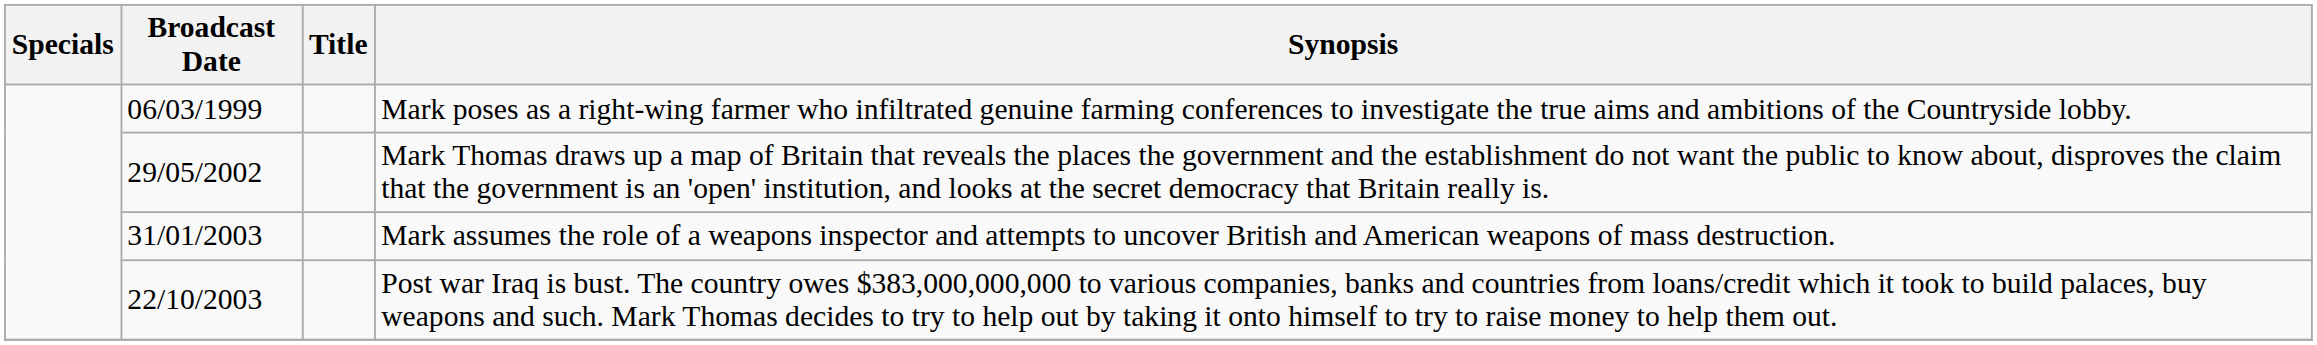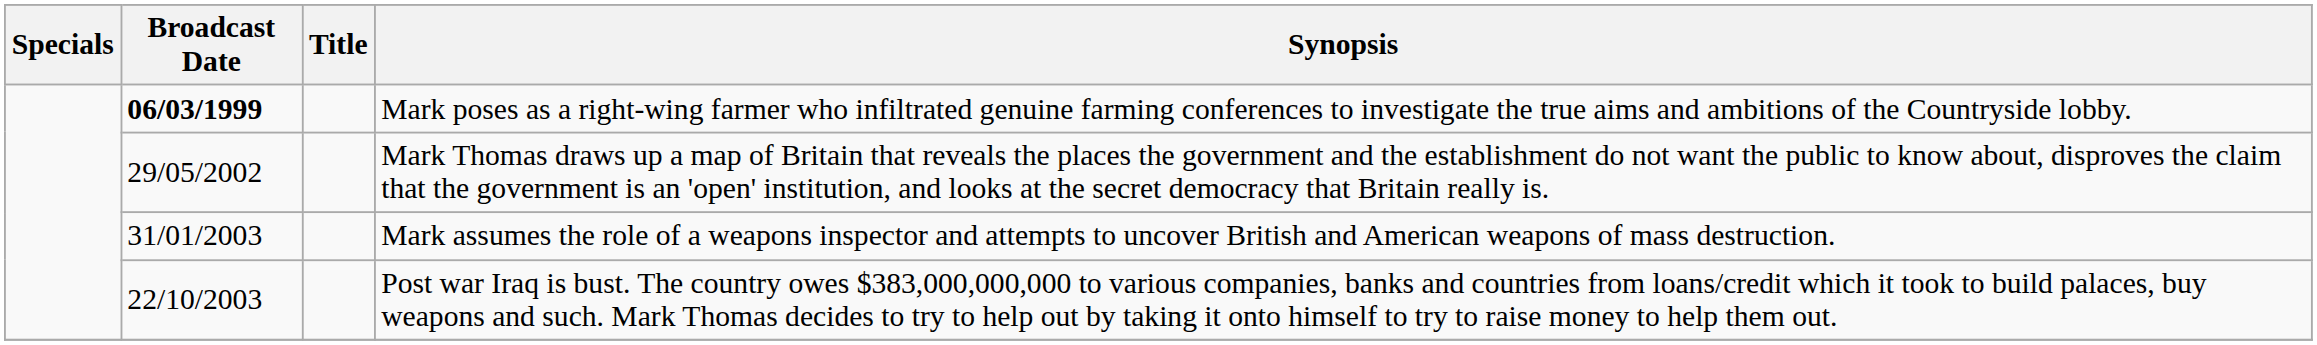(195, 108) normal -> (195, 108) bold
